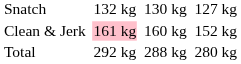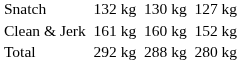(115, 30) pink background -> (115, 30) no background
